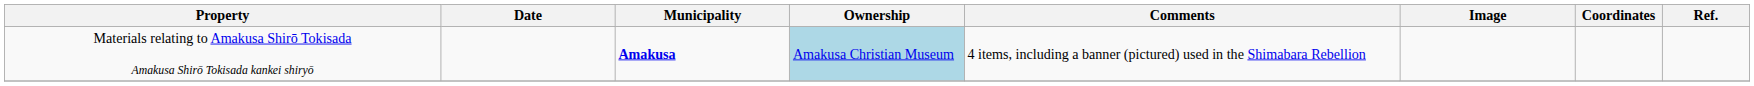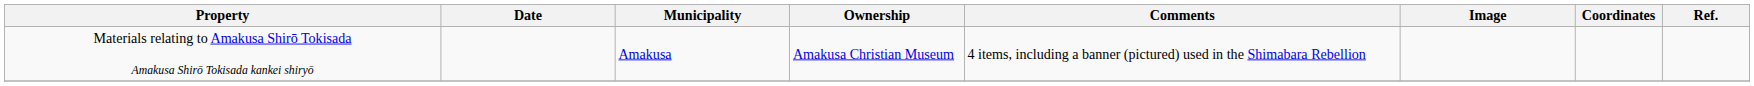(647, 53) bold -> (645, 53) normal
(874, 53) lightblue background -> (874, 53) no background
